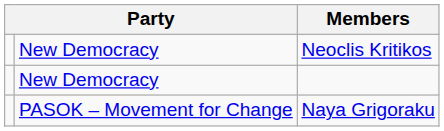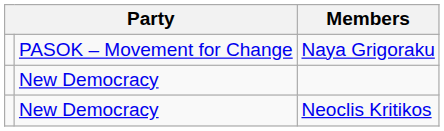rows swapped: (367, 49) <-> (368, 110)
